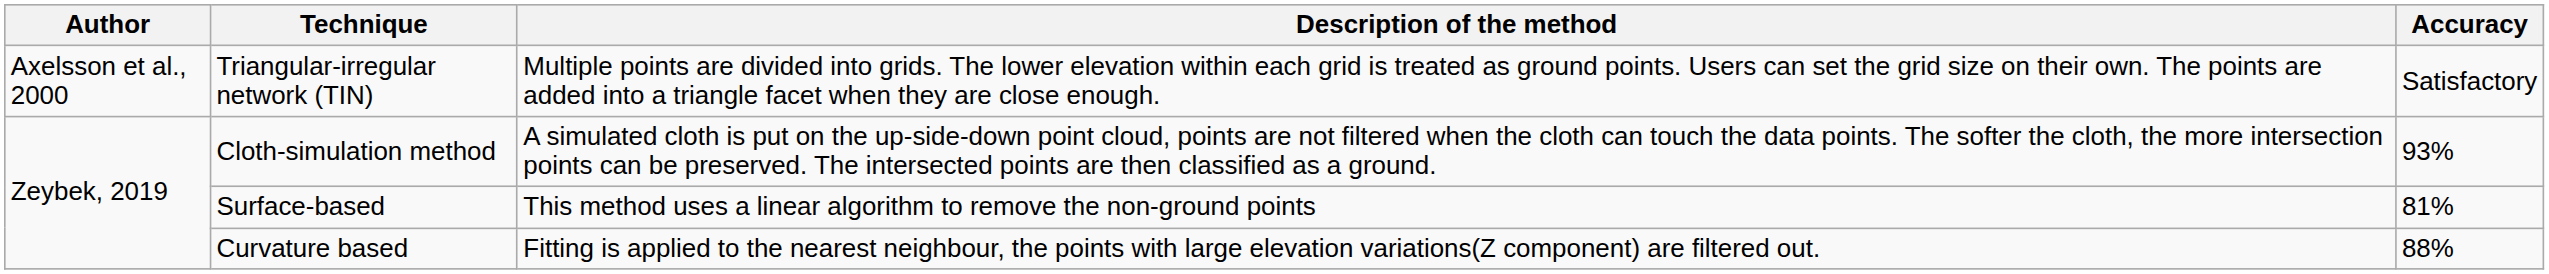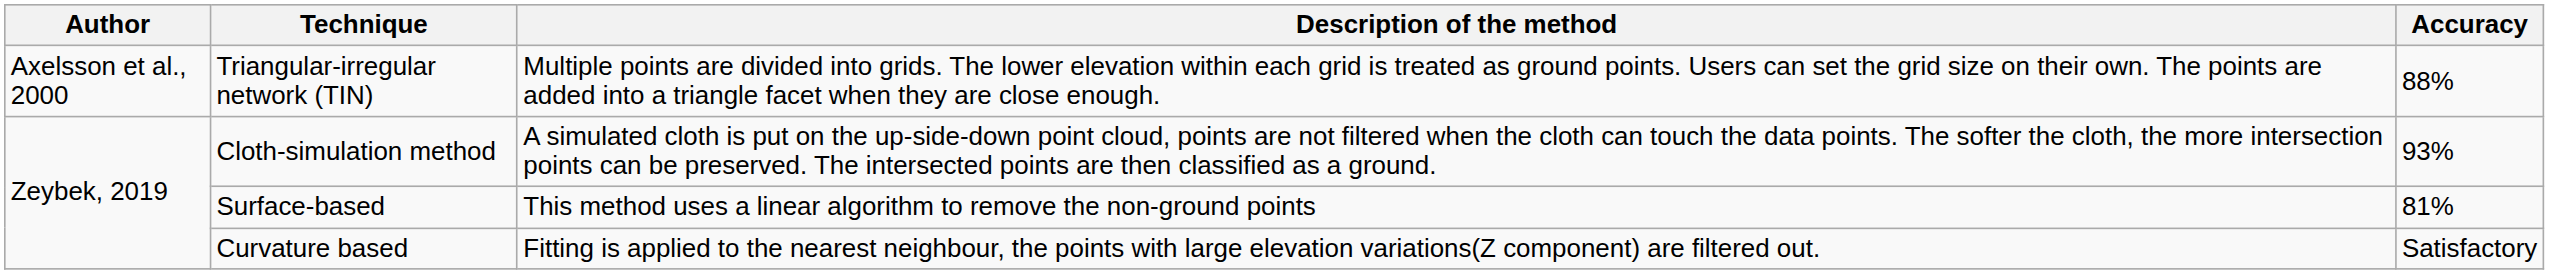(2470, 80) Satisfactory -> (2428, 80) 88%
(2428, 247) 88% -> (2470, 247) Satisfactory
